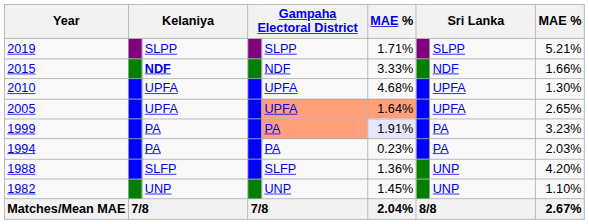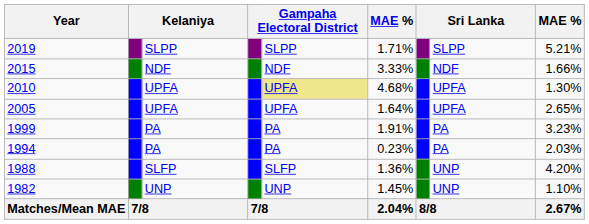(158, 68) bold -> (158, 68) normal
(281, 88) no background -> (281, 88) khaki background
(281, 108) lightsalmon background -> (281, 108) no background
(395, 108) lightsalmon background -> (395, 108) no background
(272, 128) lightsalmon background -> (272, 128) no background
(395, 128) lavender background -> (395, 128) no background
